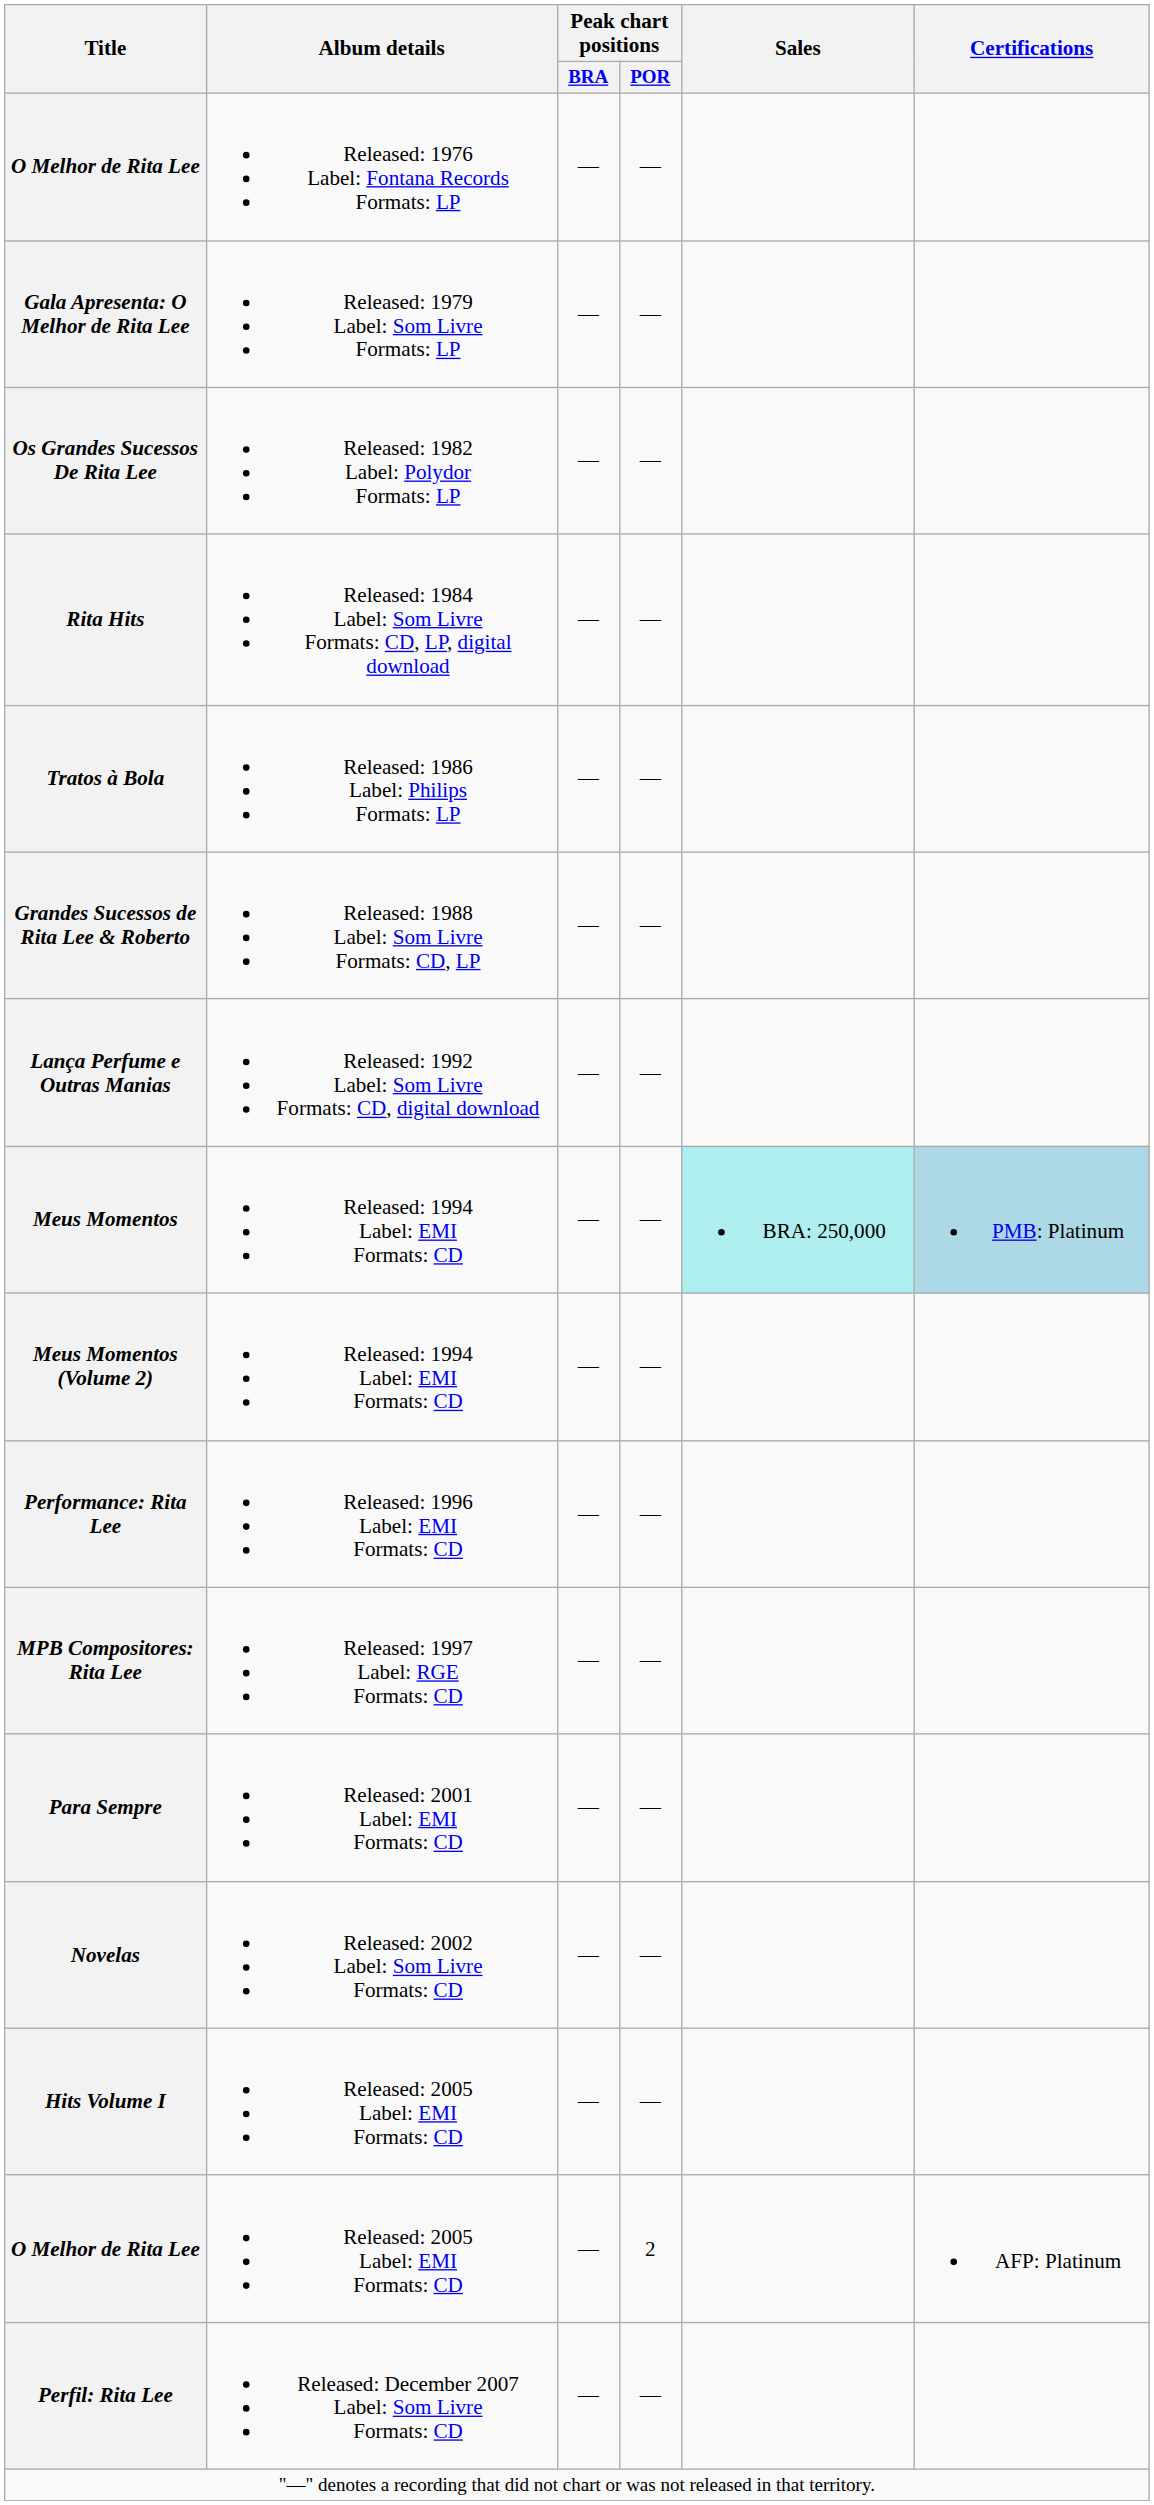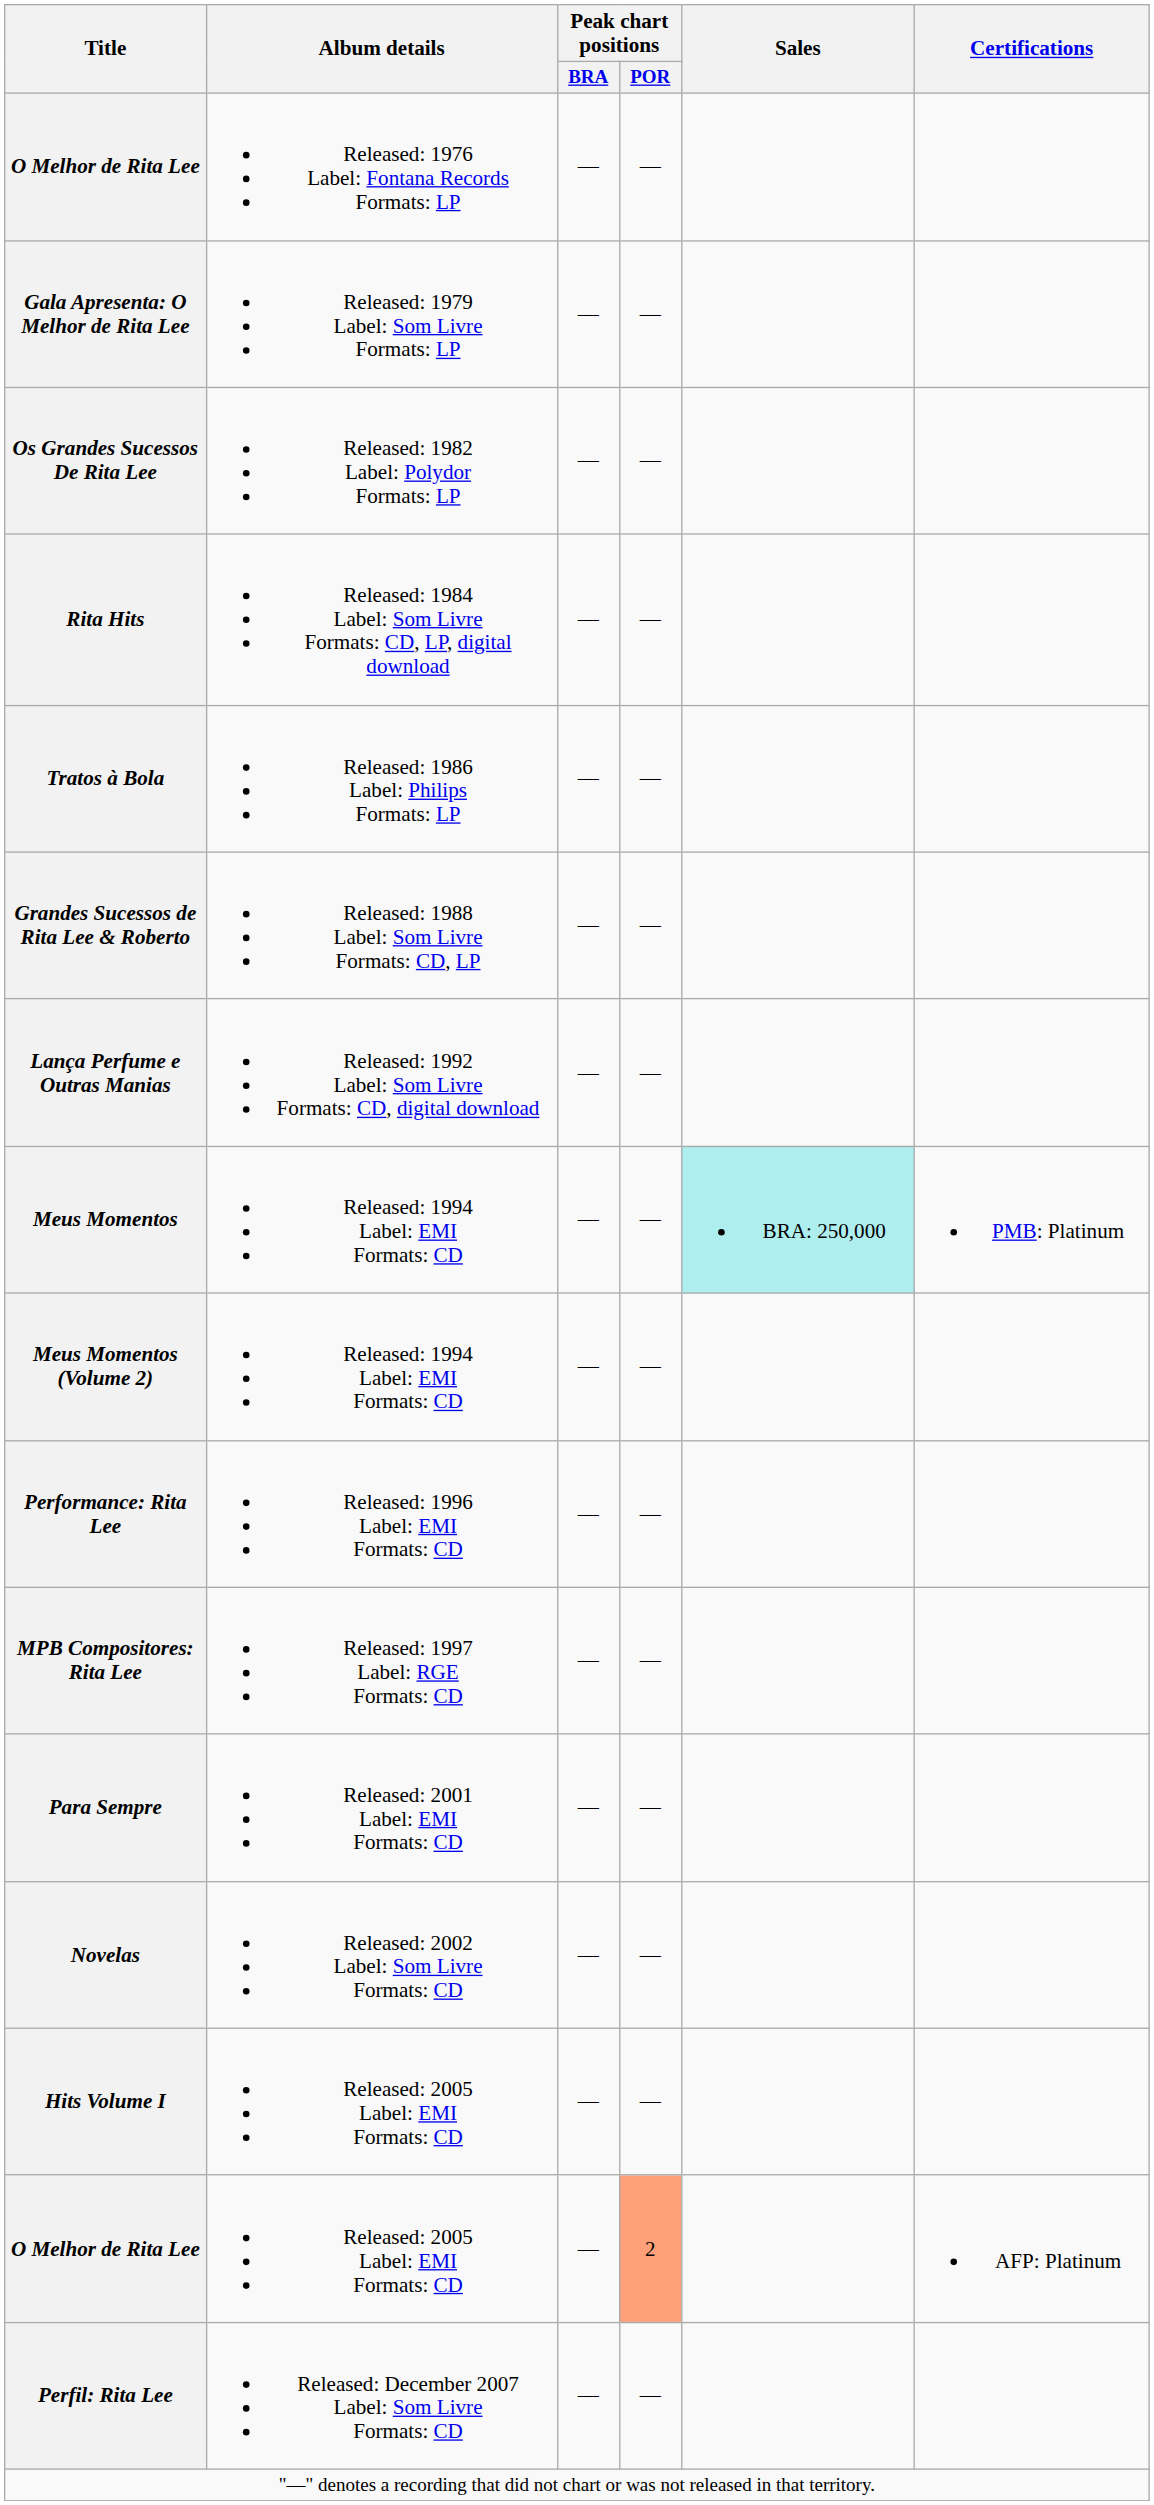(1032, 1232) lightblue background -> (1032, 1232) no background
(650, 2248) no background -> (650, 2248) lightsalmon background
